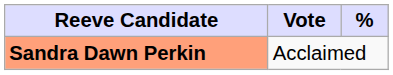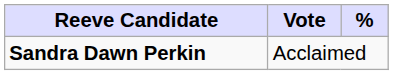(108, 52) lightsalmon background -> (108, 52) no background
